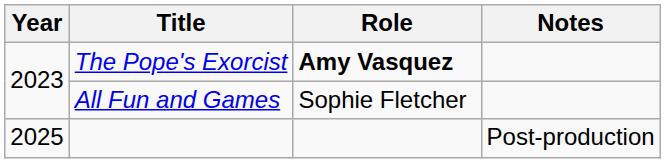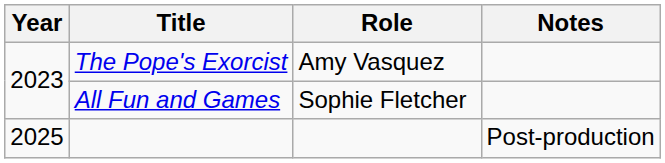(376, 61) bold -> (372, 61) normal
